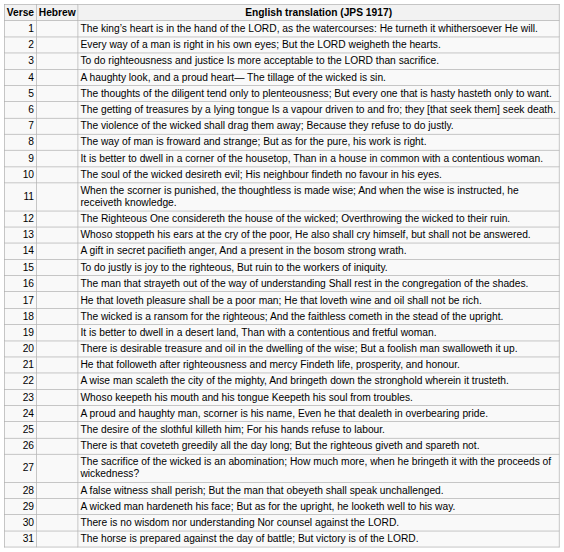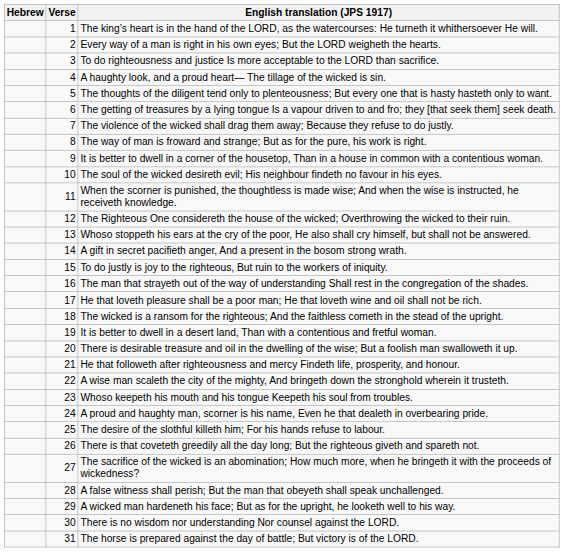columns swapped: (20, 12) <-> (57, 12)
